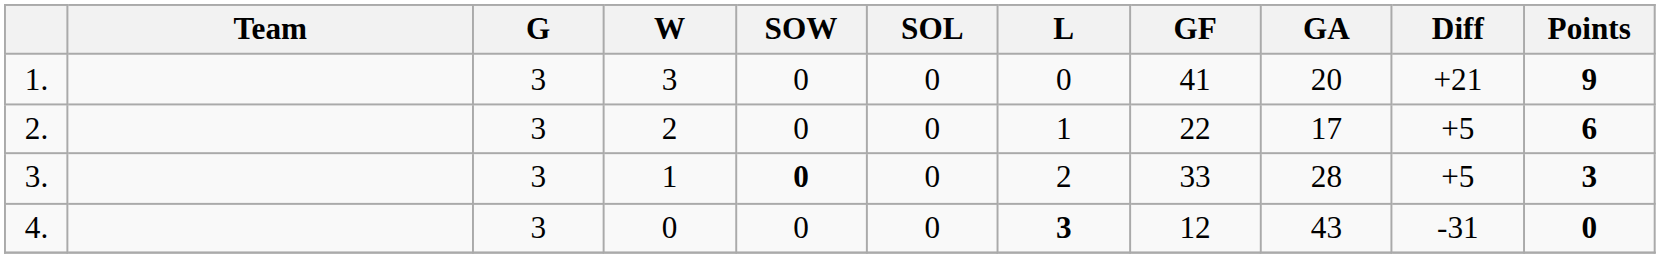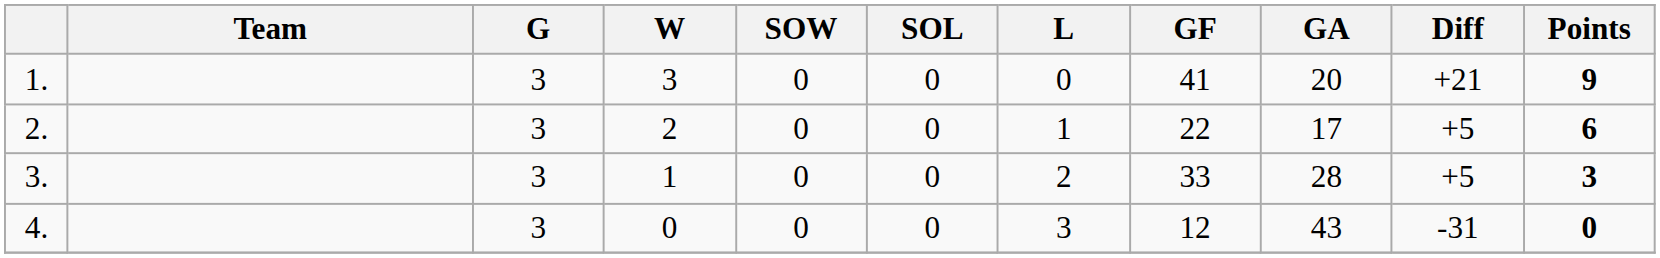(801, 177) bold -> (801, 177) normal
(1064, 227) bold -> (1064, 227) normal
